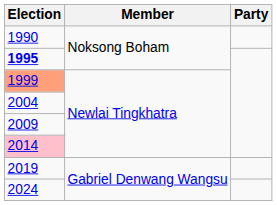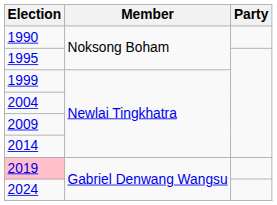(23, 59) bold -> (23, 59) normal
(23, 80) lightsalmon background -> (23, 80) no background
(23, 146) pink background -> (23, 146) no background
(23, 168) no background -> (23, 168) pink background
